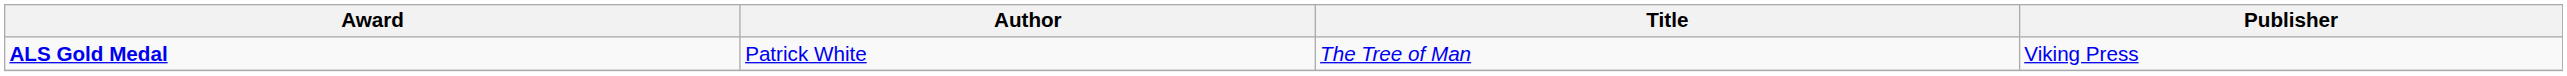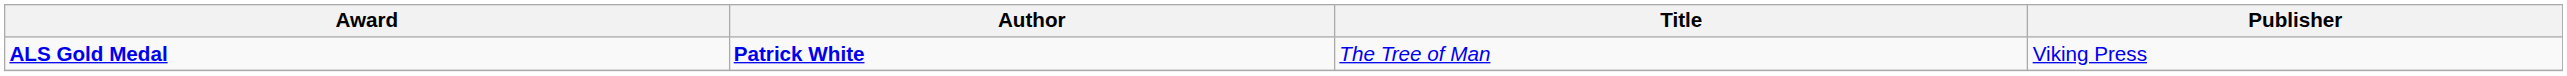(806, 53) normal -> (799, 53) bold
